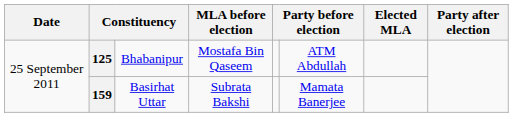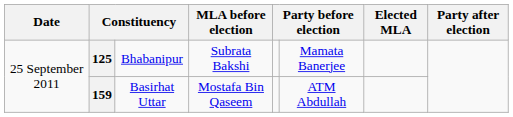(231, 58) Mostafa Bin Qaseem -> (231, 58) Subrata Bakshi
(322, 58) ATM Abdullah -> (322, 58) Mamata Banerjee
(231, 94) Subrata Bakshi -> (231, 94) Mostafa Bin Qaseem
(322, 94) Mamata Banerjee -> (322, 94) ATM Abdullah
